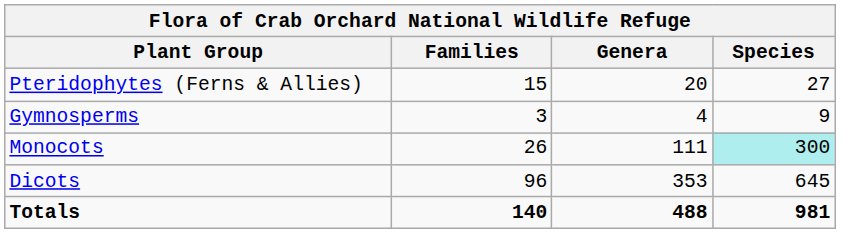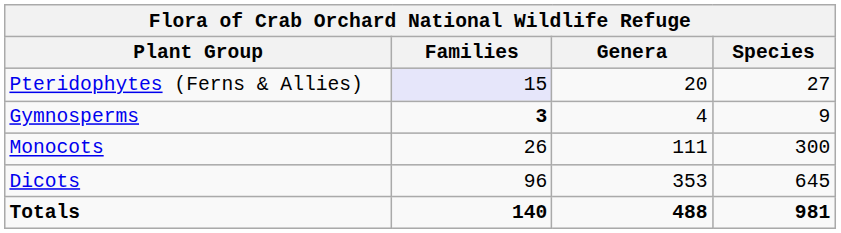(535, 85) no background -> (535, 85) lavender background
(541, 117) normal -> (541, 117) bold
(813, 149) paleturquoise background -> (813, 149) no background
